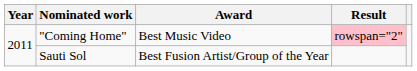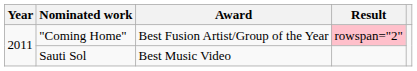(185, 35) Best Music Video -> (234, 35) Best Fusion Artist/Group of the Year
(234, 55) Best Fusion Artist/Group of the Year -> (185, 55) Best Music Video
